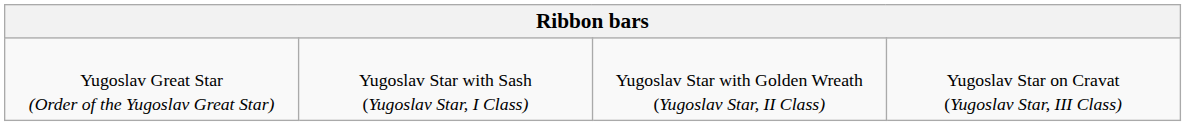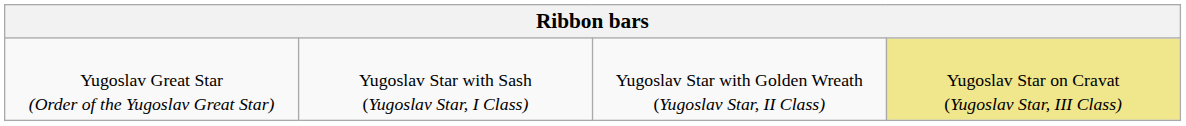(1033, 92) no background -> (1033, 92) khaki background
